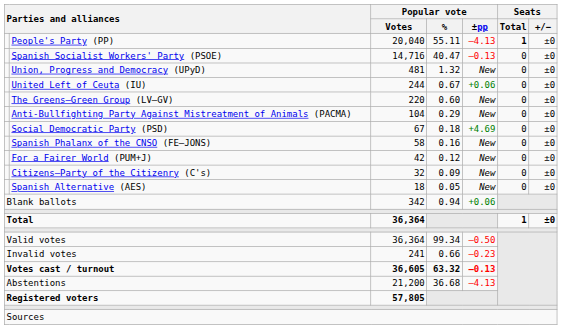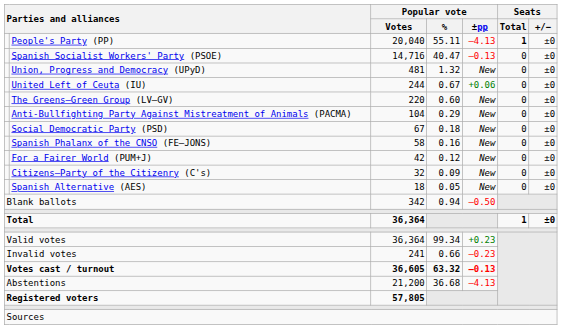(482, 129) +4.69 -> (487, 129) New
(482, 202) +0.06 -> (482, 202) –0.50
(482, 239) –0.50 -> (482, 239) +0.23
